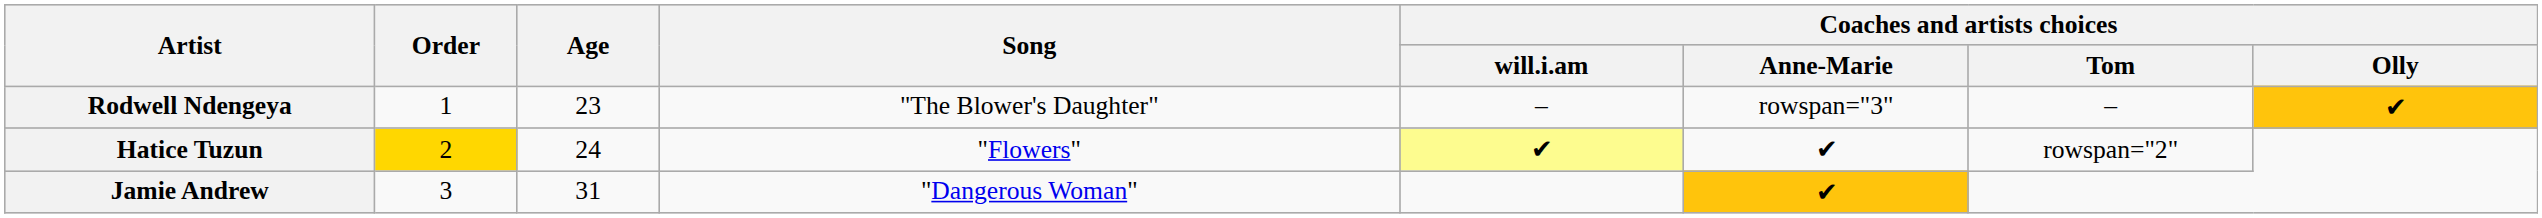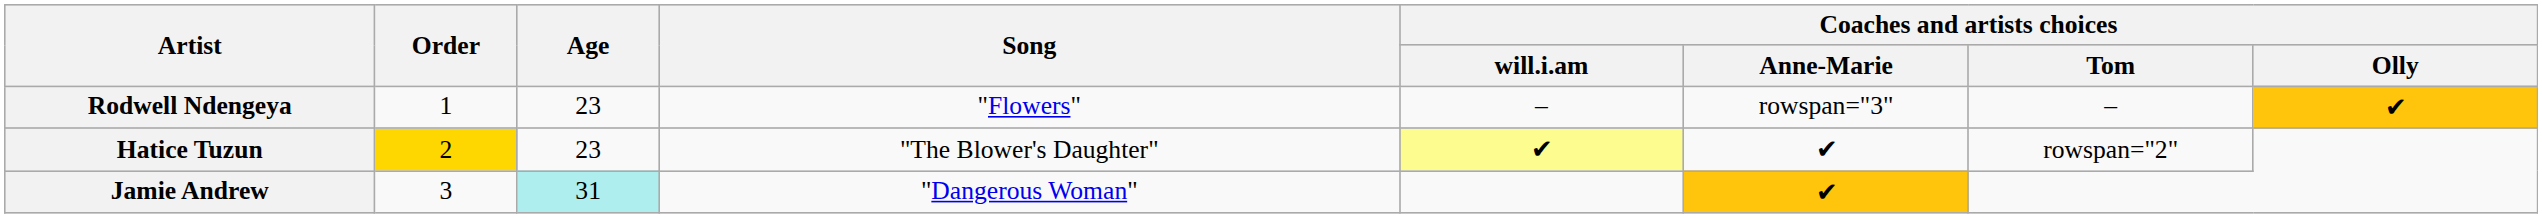(1029, 106) "The Blower's Daughter" -> (1029, 106) "Flowers"
(588, 149) 24 -> (588, 149) 23
(1029, 149) "Flowers" -> (1029, 149) "The Blower's Daughter"
(588, 191) no background -> (588, 191) paleturquoise background
